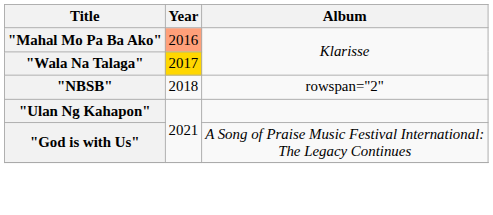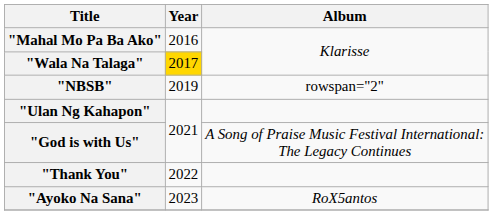(183, 39) lightsalmon background -> (183, 39) no background
(183, 87) 2018 -> (183, 87) 2019
+ row: (85, 174)
+ row: (85, 198)
